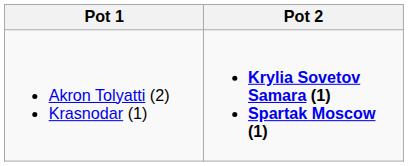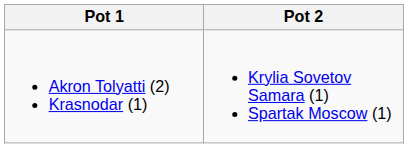(304, 105) bold -> (304, 95) normal
